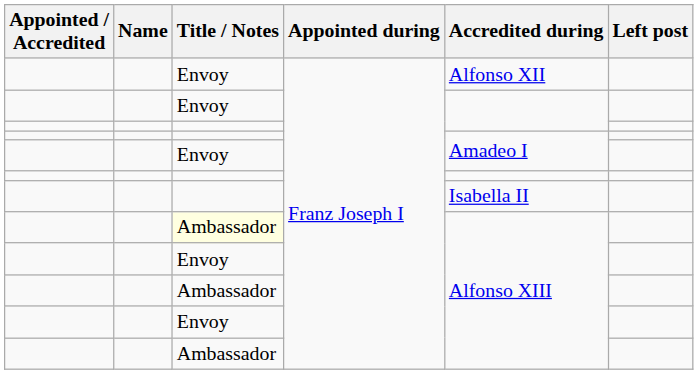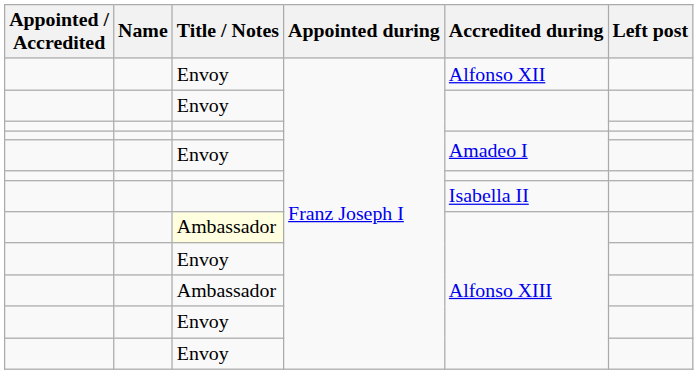(226, 353) Ambassador -> (203, 353) Envoy
